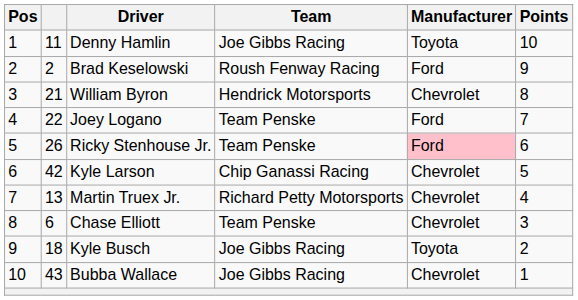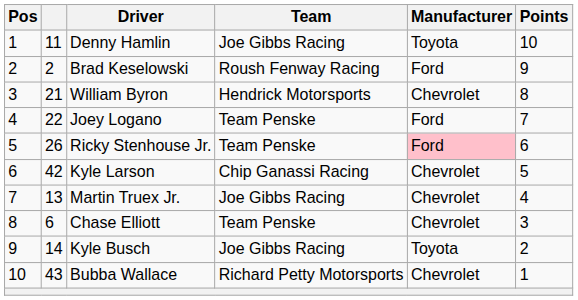(311, 197) Richard Petty Motorsports -> (282, 197) Joe Gibbs Racing
(54, 248) 18 -> (54, 248) 14
(282, 274) Joe Gibbs Racing -> (311, 274) Richard Petty Motorsports
